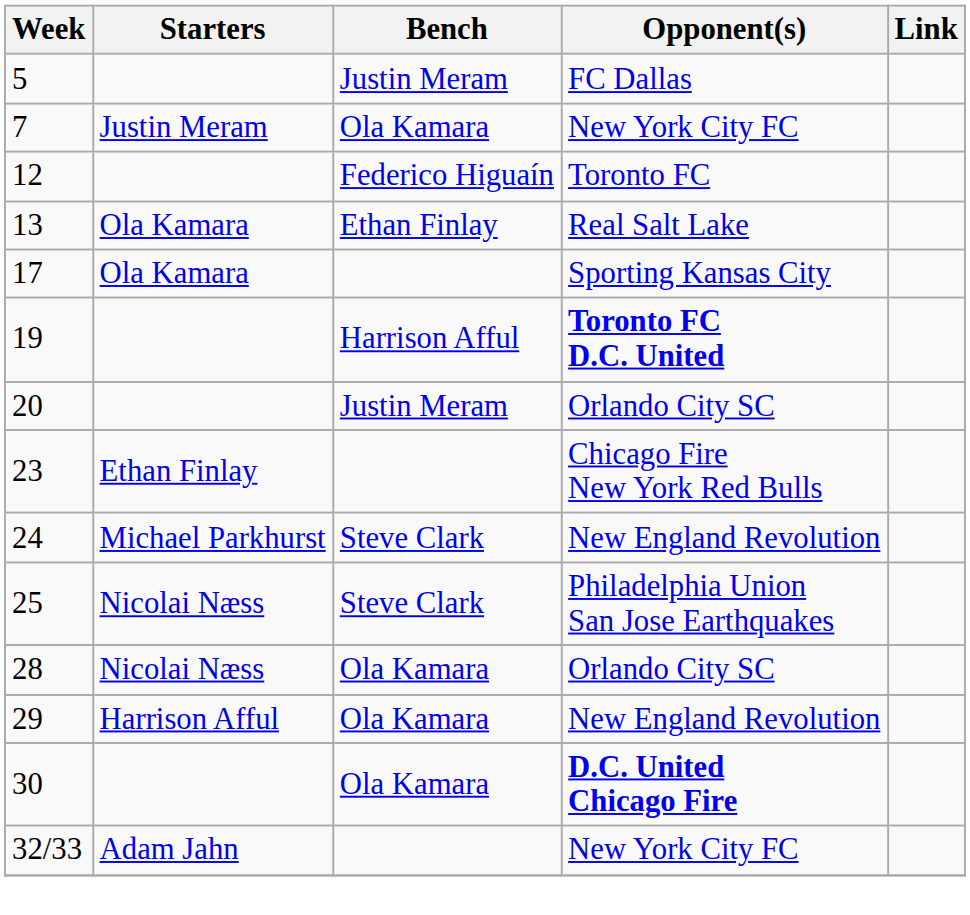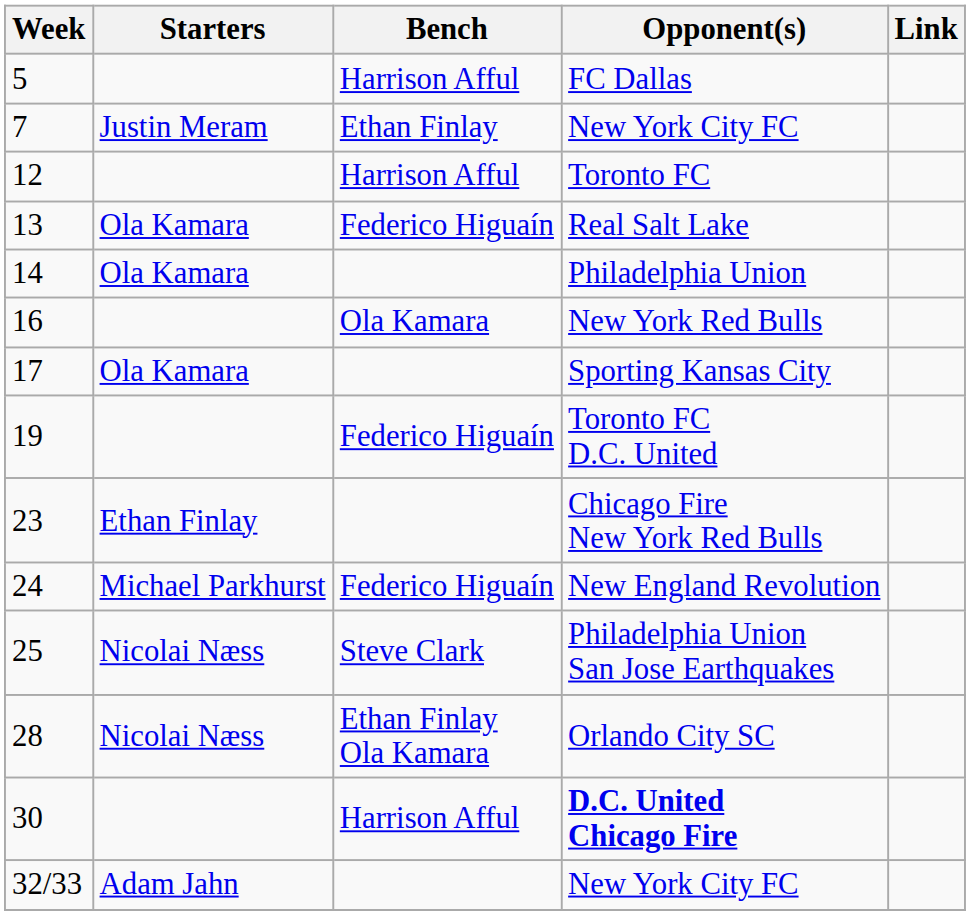(424, 78) Justin Meram -> (430, 78) Harrison Afful
(414, 127) Ola Kamara -> (419, 127) Ethan Finlay
(447, 175) Federico Higuaín -> (430, 175) Harrison Afful
(419, 224) Ethan Finlay -> (447, 224) Federico Higuaín
+ row: (27, 273)
+ row: (27, 321)
(430, 339) Harrison Afful -> (447, 436) Federico Higuaín
(646, 339) bold -> (643, 436) normal
- row: (27, 405)
(412, 537) Steve Clark -> (447, 585) Federico Higuaín
(414, 669) Ola Kamara -> (419, 735) Ethan Finlay Ola Kamara
- row: (27, 717)
(414, 783) Ola Kamara -> (430, 818) Harrison Afful
